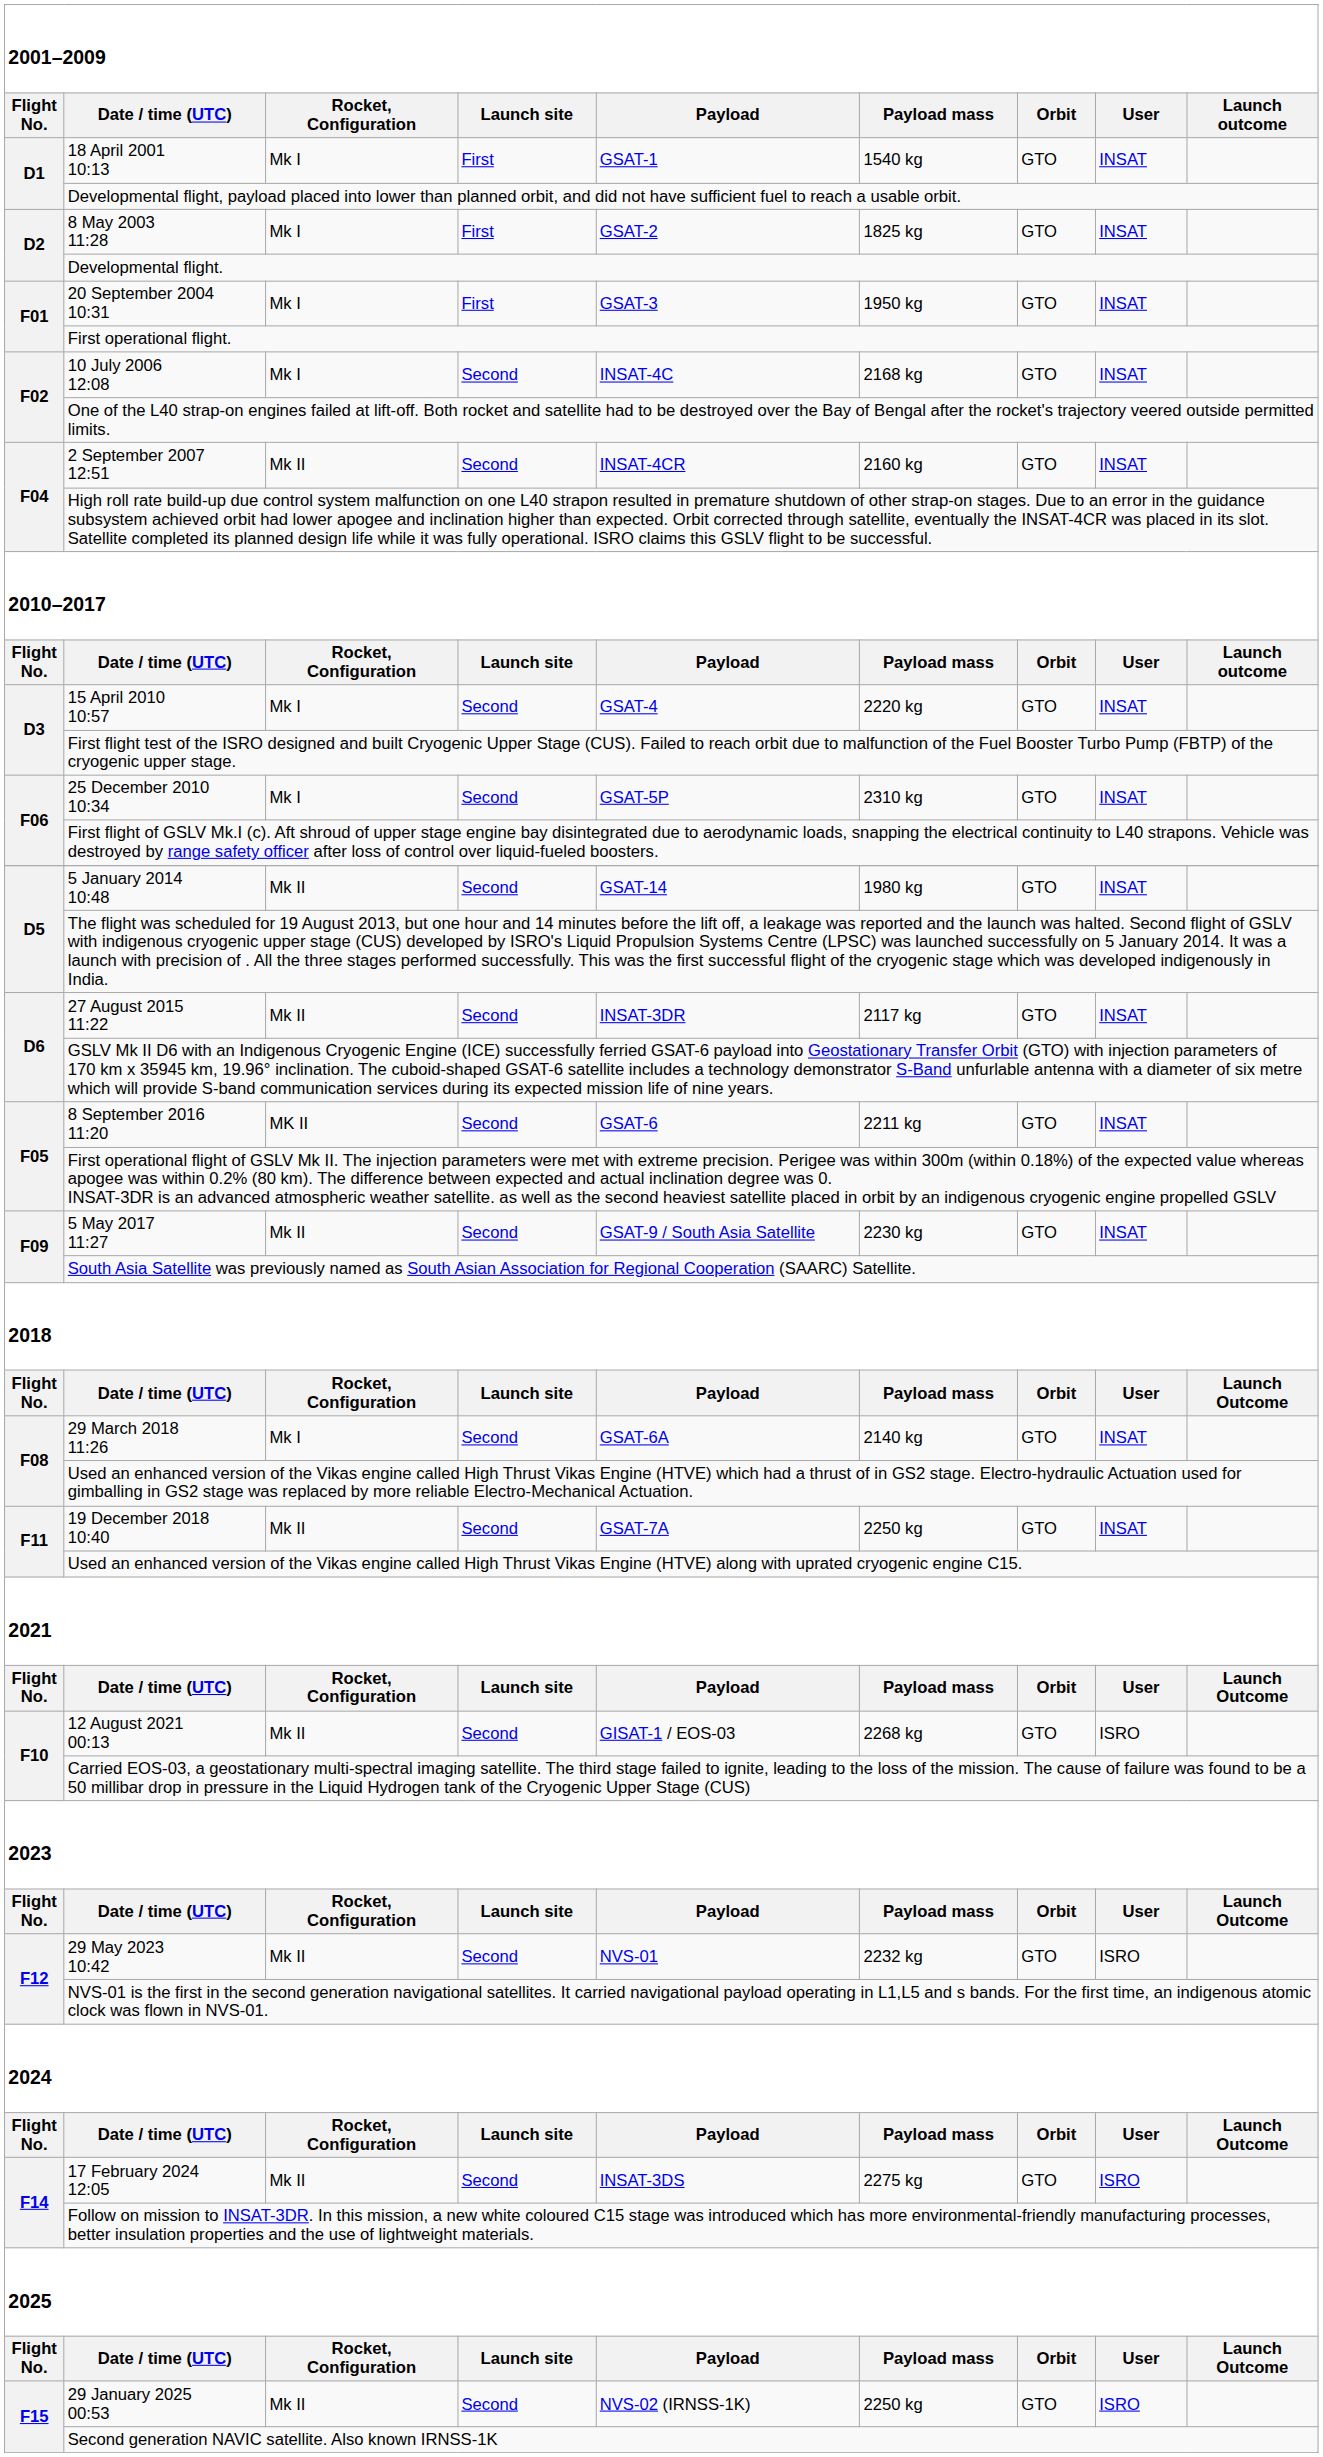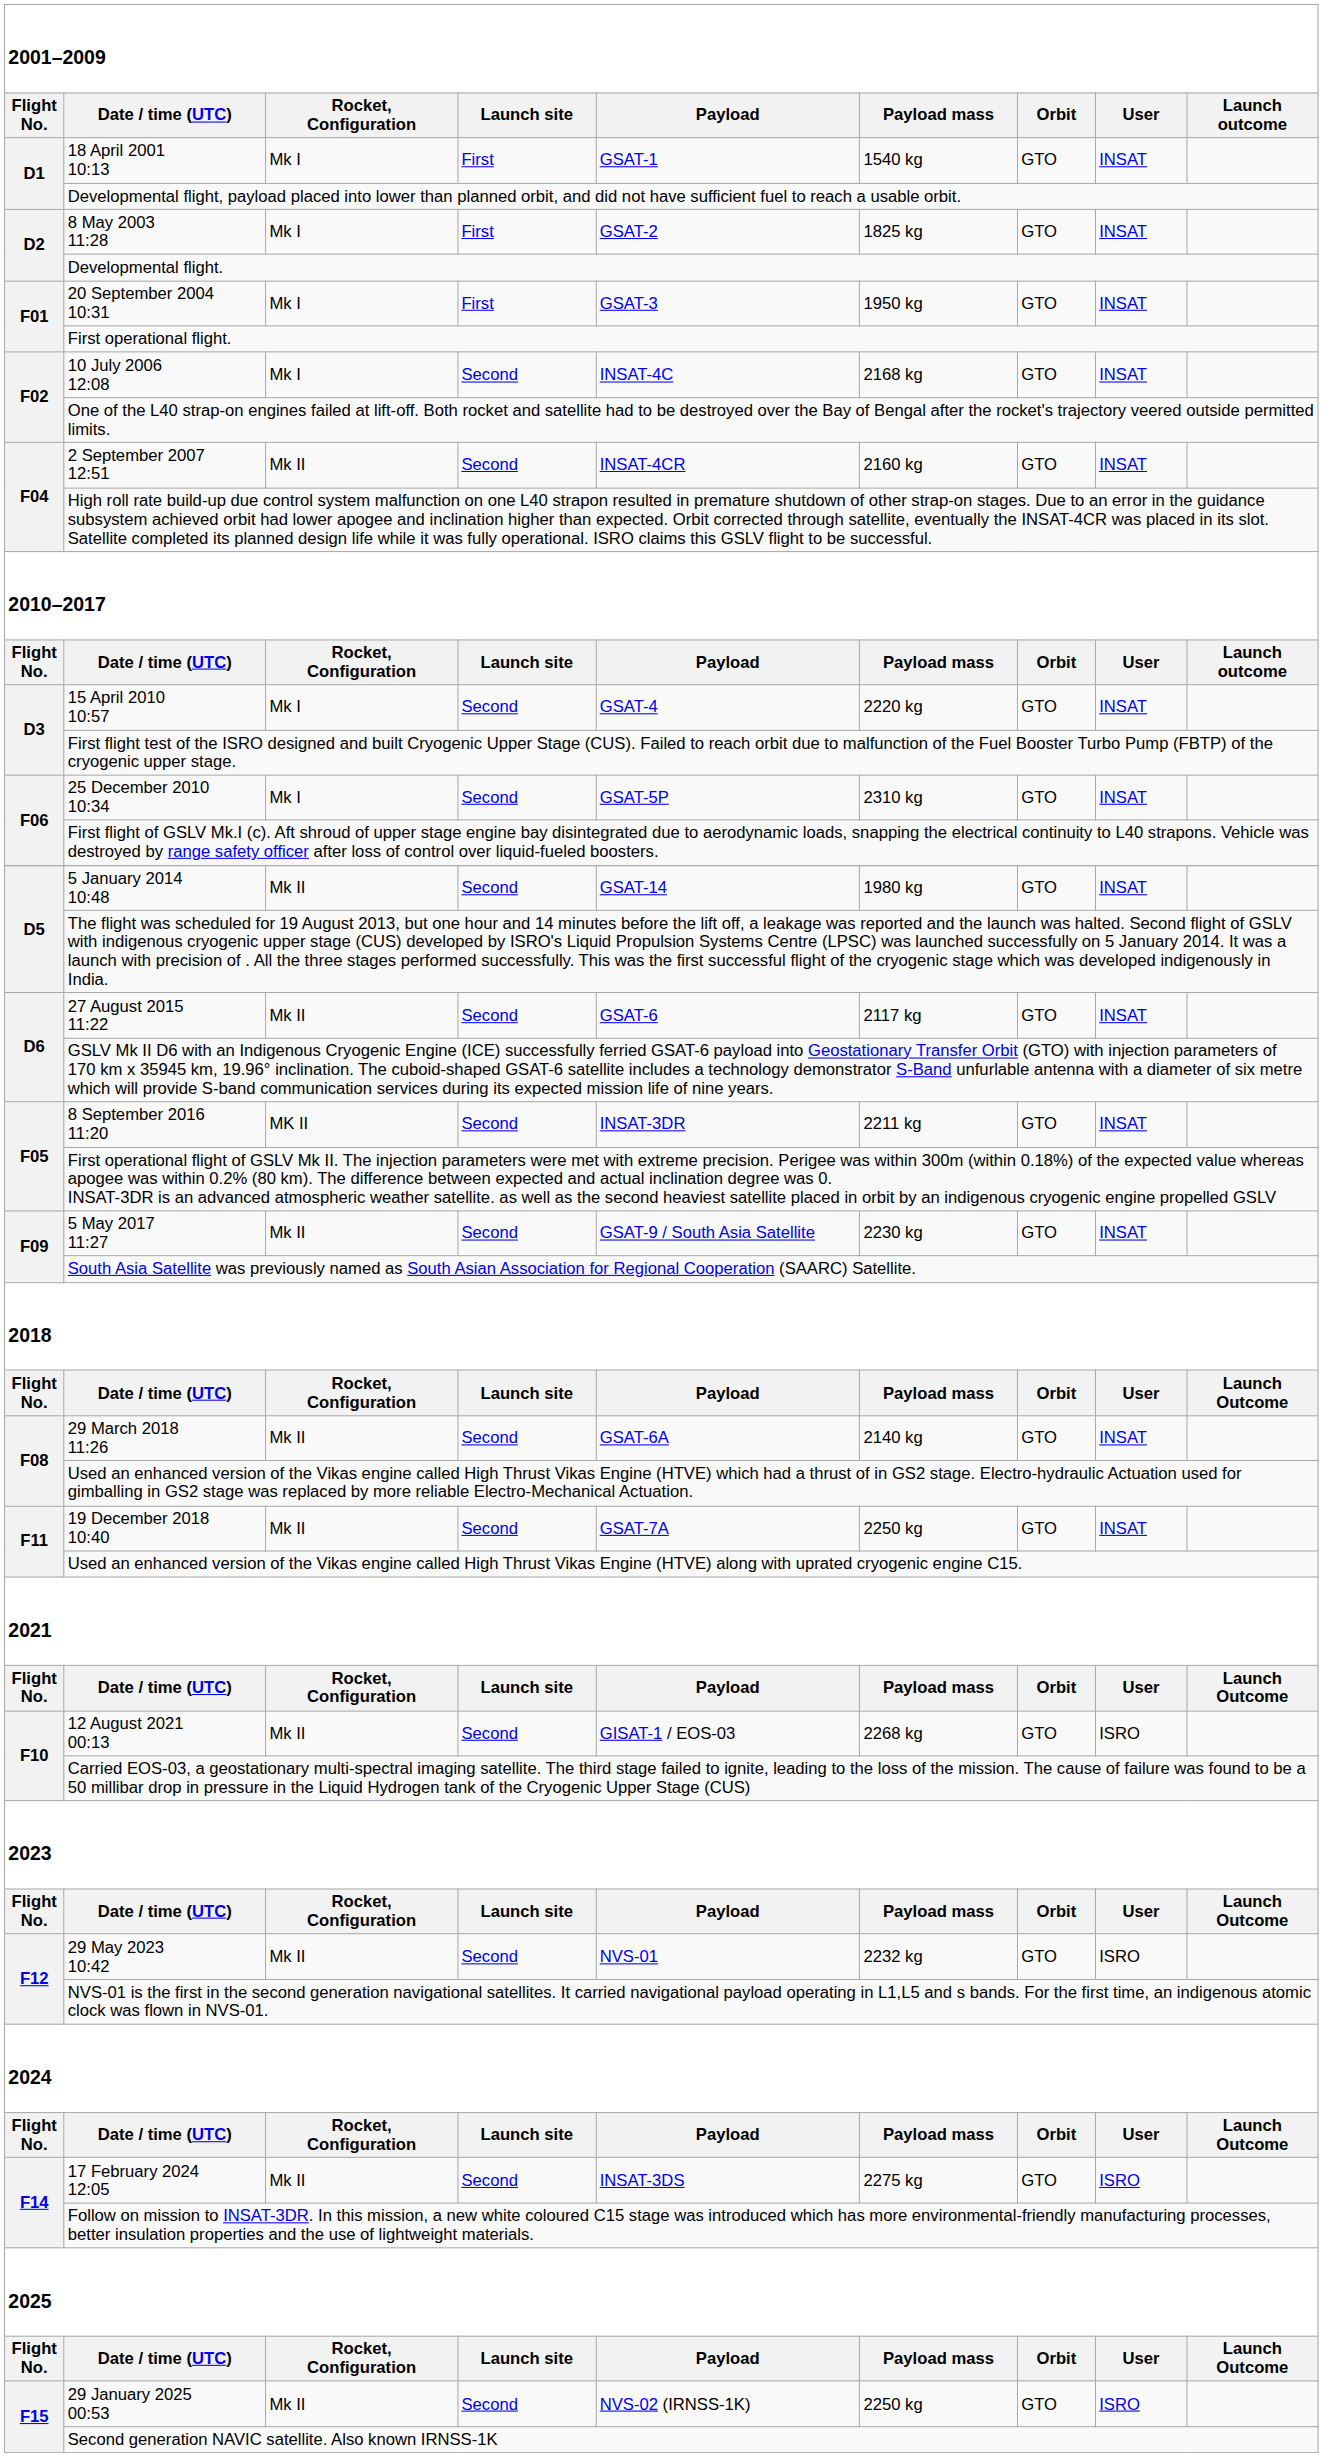(643, 1015) INSAT-3DR -> (629, 1015) GSAT-6
(629, 1124) GSAT-6 -> (643, 1124) INSAT-3DR
(285, 1438) Mk I -> (287, 1438) Mk II
